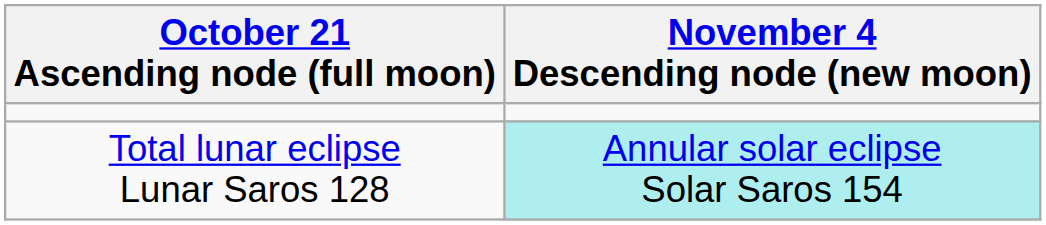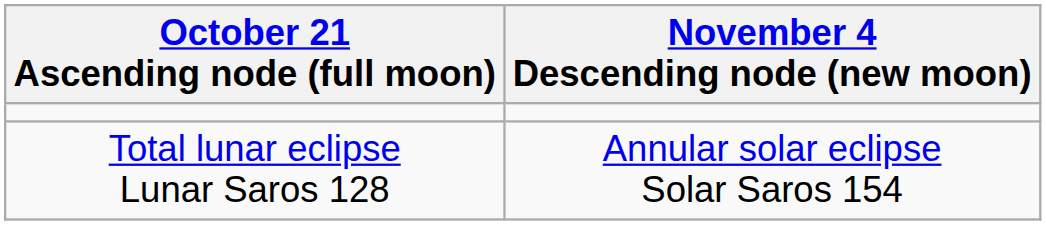(772, 169) paleturquoise background -> (772, 169) no background
